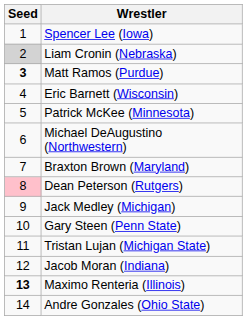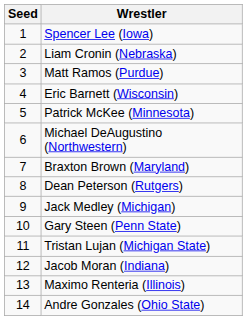(23, 53) lightgrey background -> (23, 53) no background
(23, 73) bold -> (23, 73) normal
(23, 186) pink background -> (23, 186) no background
(23, 285) bold -> (23, 285) normal
